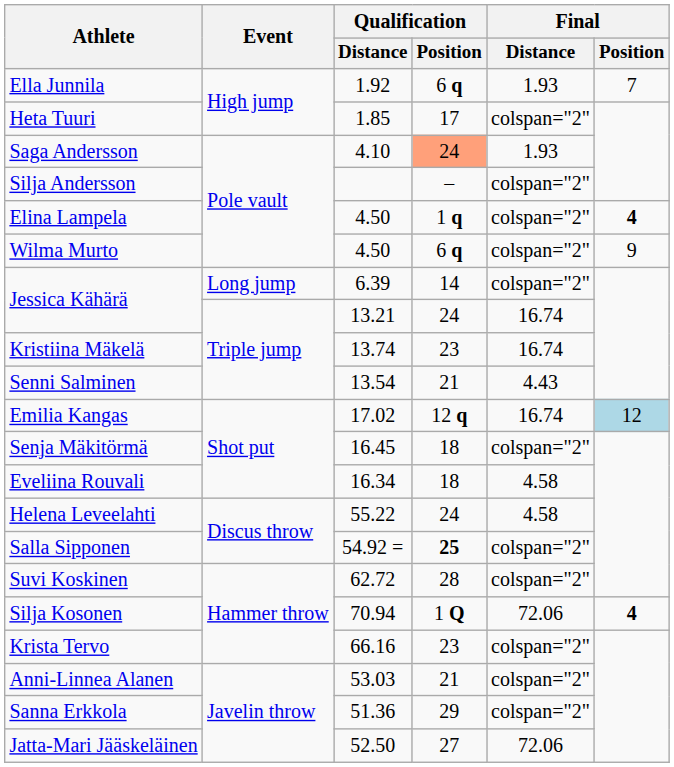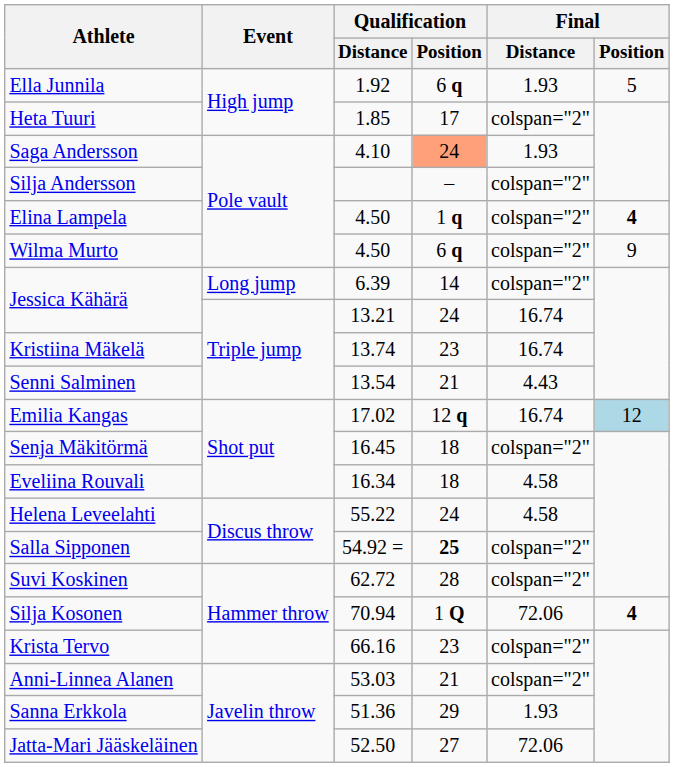(632, 85) 7 -> (632, 85) 5
(540, 712) colspan="2" -> (540, 712) 1.93
